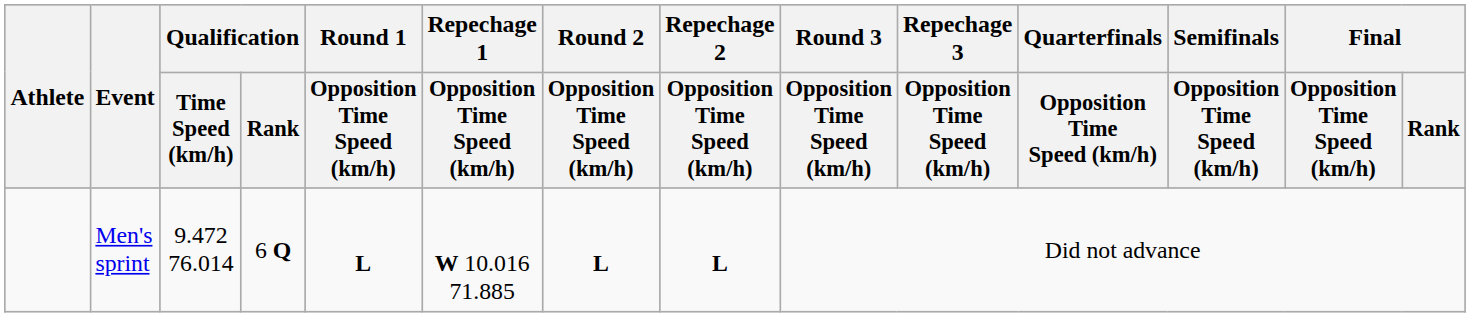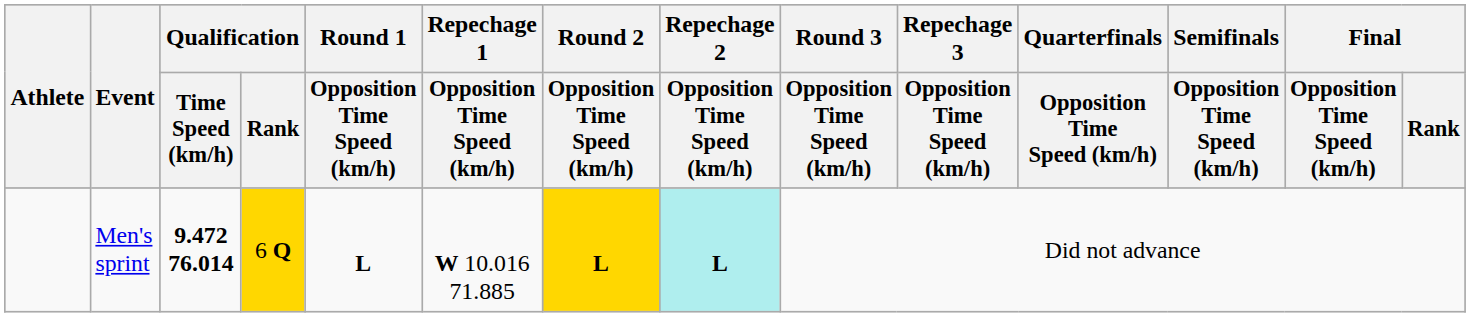(201, 250) normal -> (201, 250) bold
(273, 250) no background -> (273, 250) gold background
(601, 264) no background -> (601, 264) gold background
(720, 264) no background -> (720, 264) paleturquoise background
